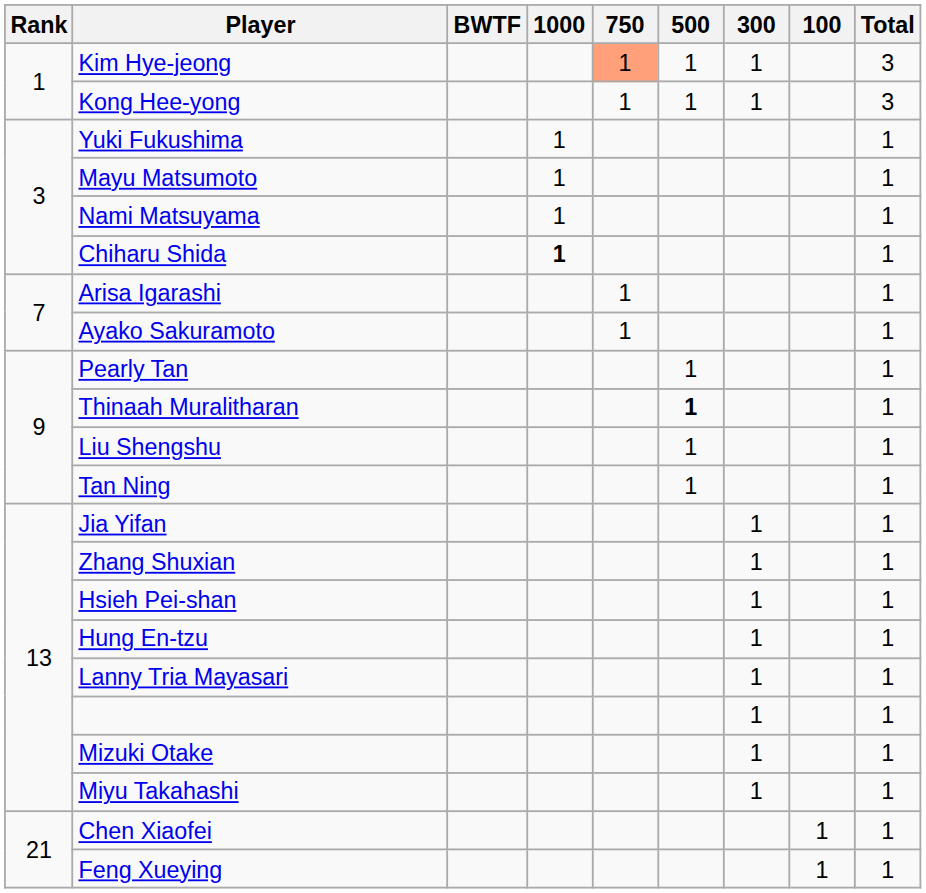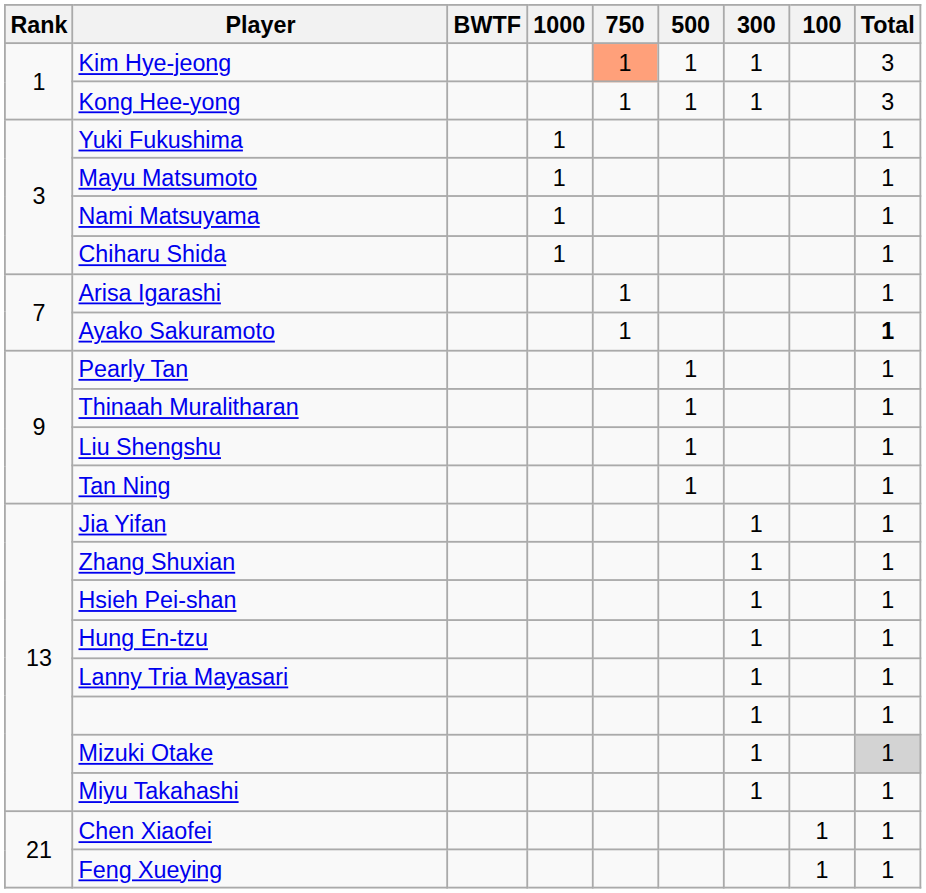(559, 254) bold -> (559, 254) normal
(888, 331) normal -> (888, 331) bold
(691, 408) bold -> (691, 408) normal
(888, 753) no background -> (888, 753) lightgrey background
